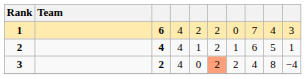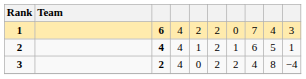(217, 64) lightsalmon background -> (217, 64) no background
